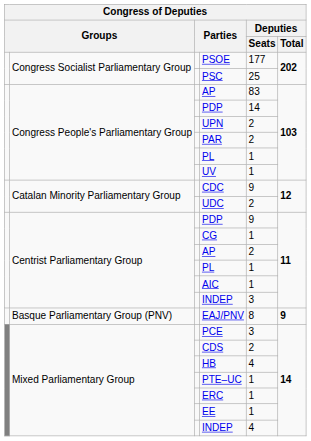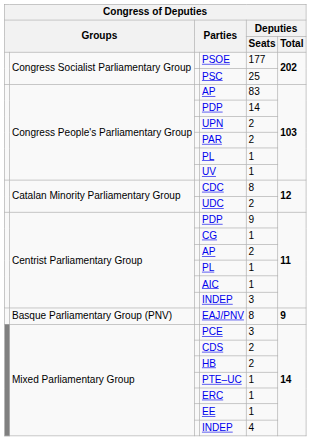(251, 188) 9 -> (251, 188) 8
(251, 364) 4 -> (251, 364) 2
